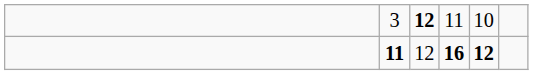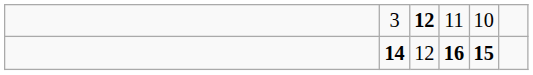(395, 52) 11 -> (395, 52) 14
(484, 52) 12 -> (484, 52) 15
